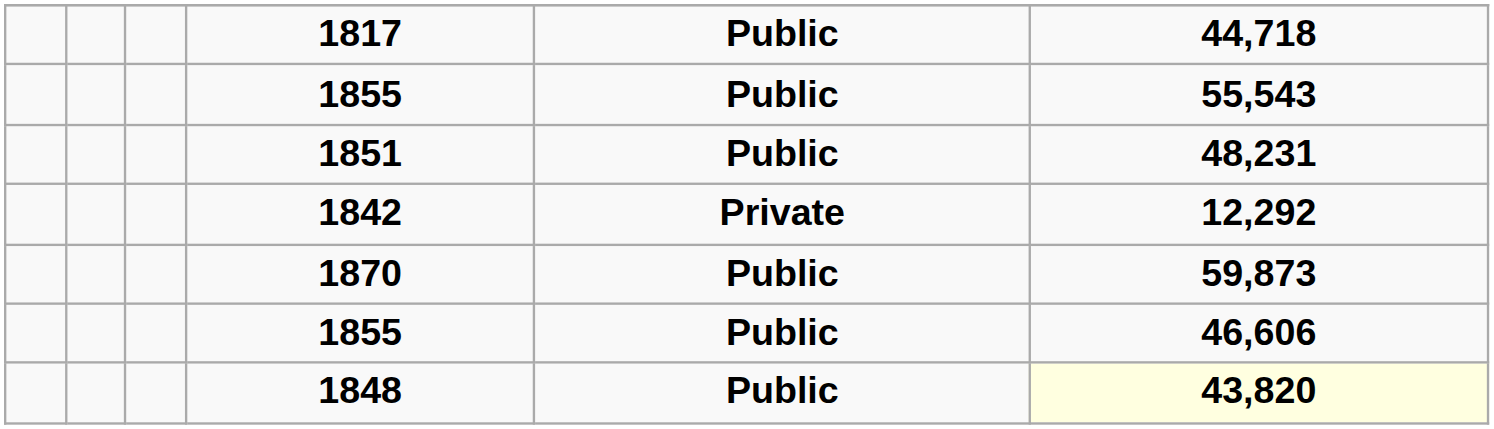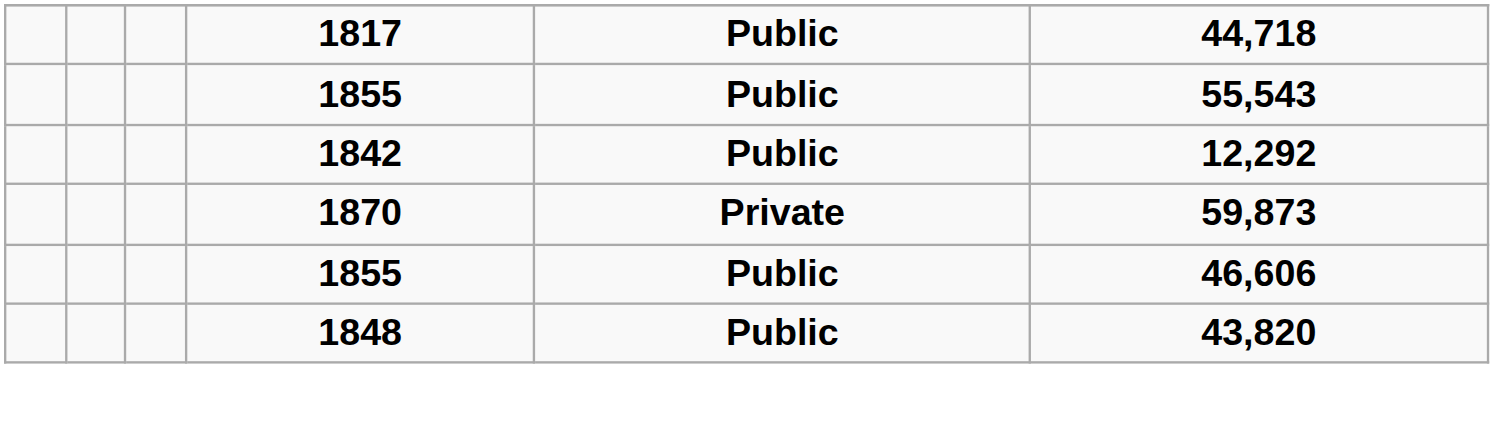- row: (35, 154)
(782, 213) Private -> (782, 153) Public
(782, 272) Public -> (782, 213) Private
(1259, 392) lightyellow background -> (1259, 332) no background
